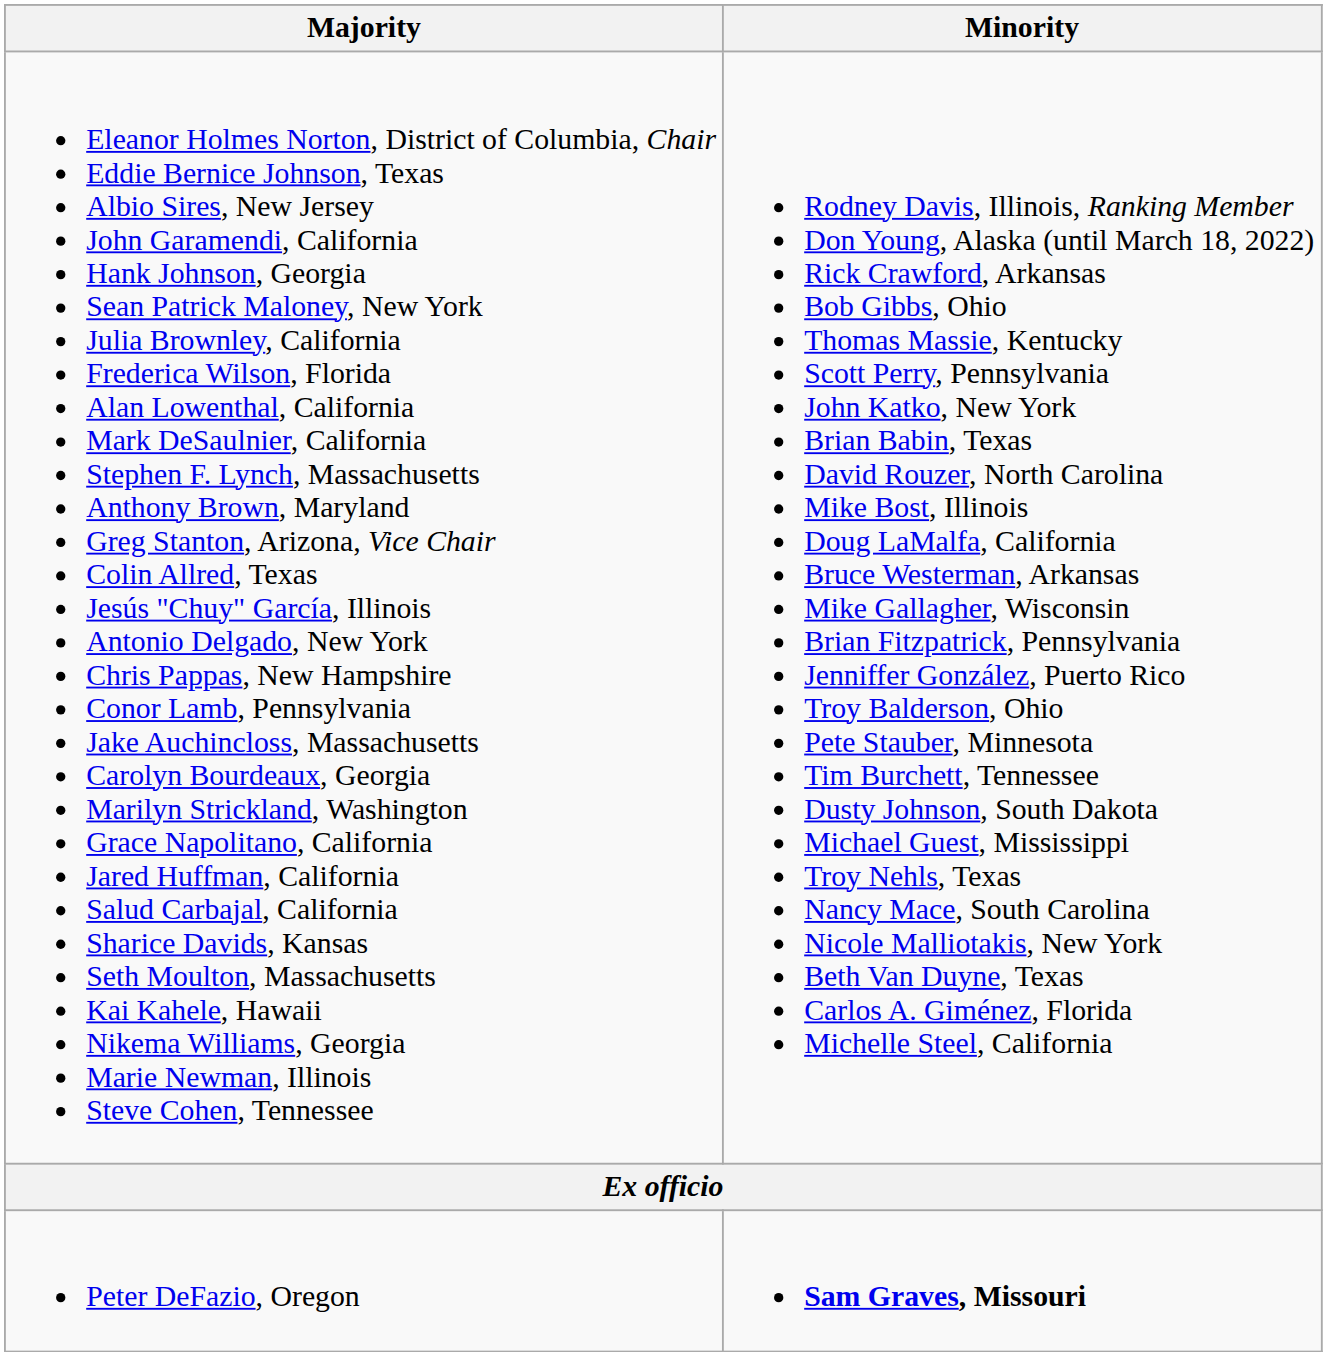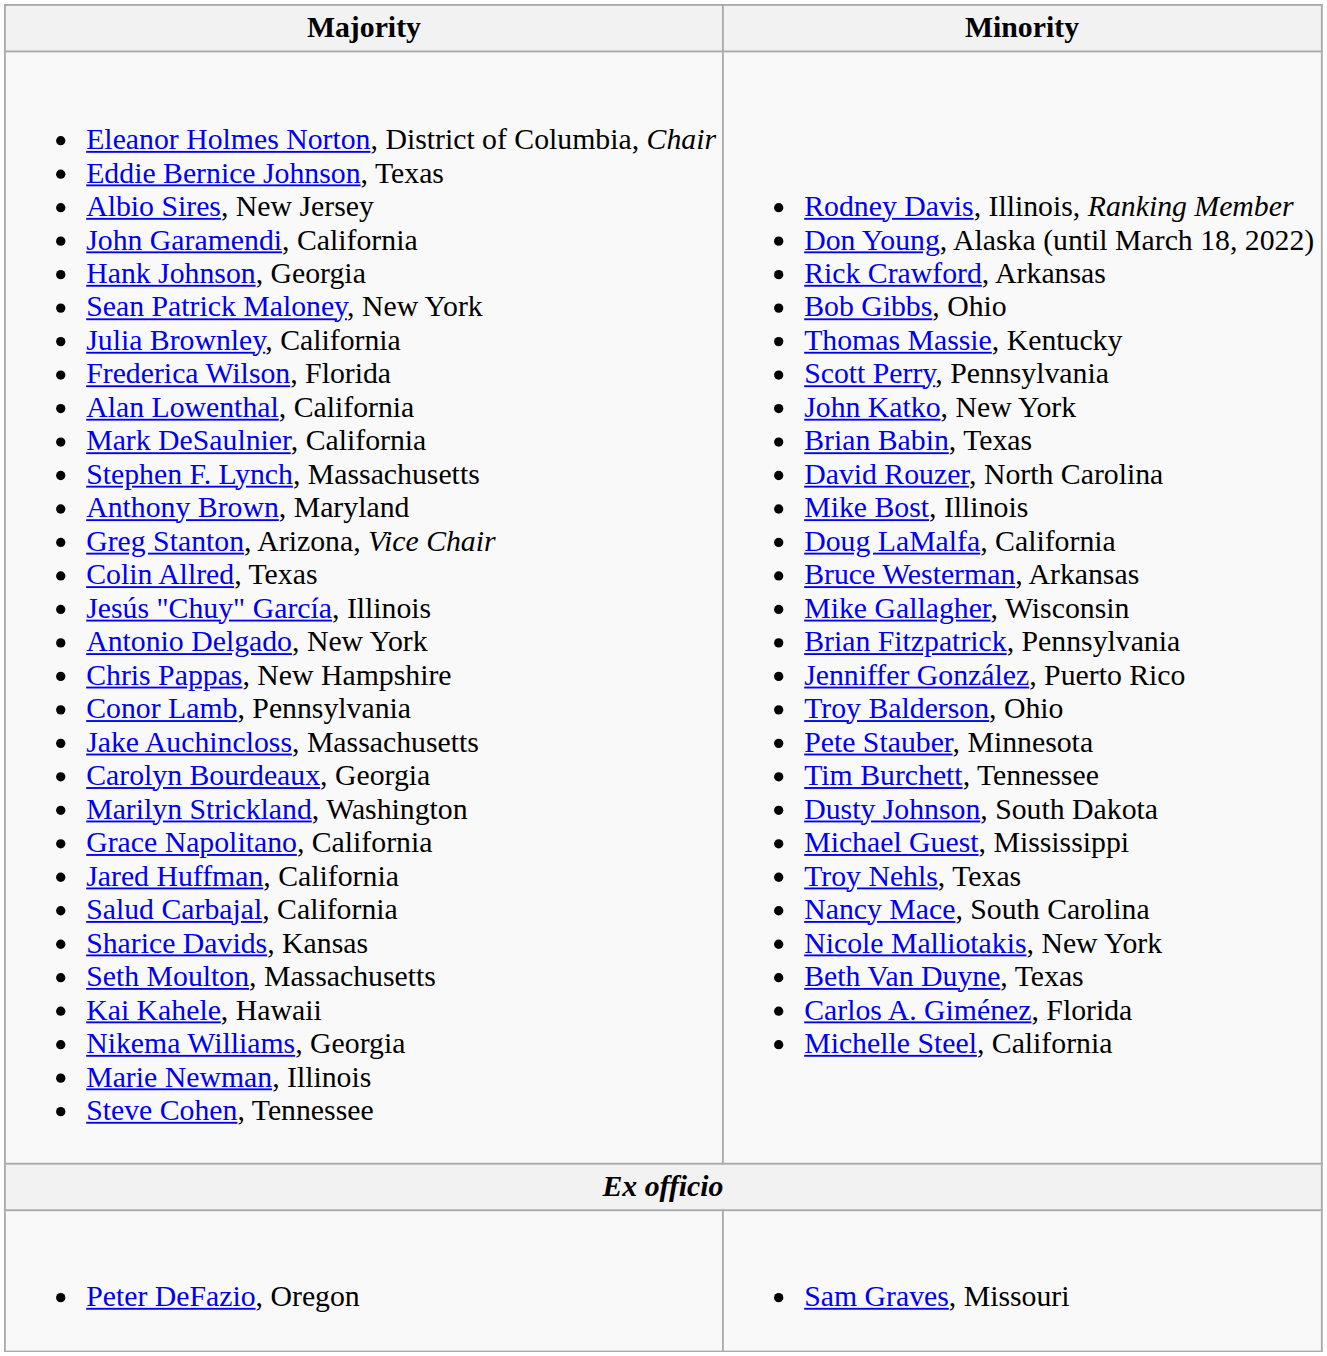(1022, 1297) bold -> (1022, 1297) normal
